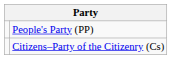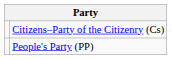rows swapped: (53, 29) <-> (88, 46)
